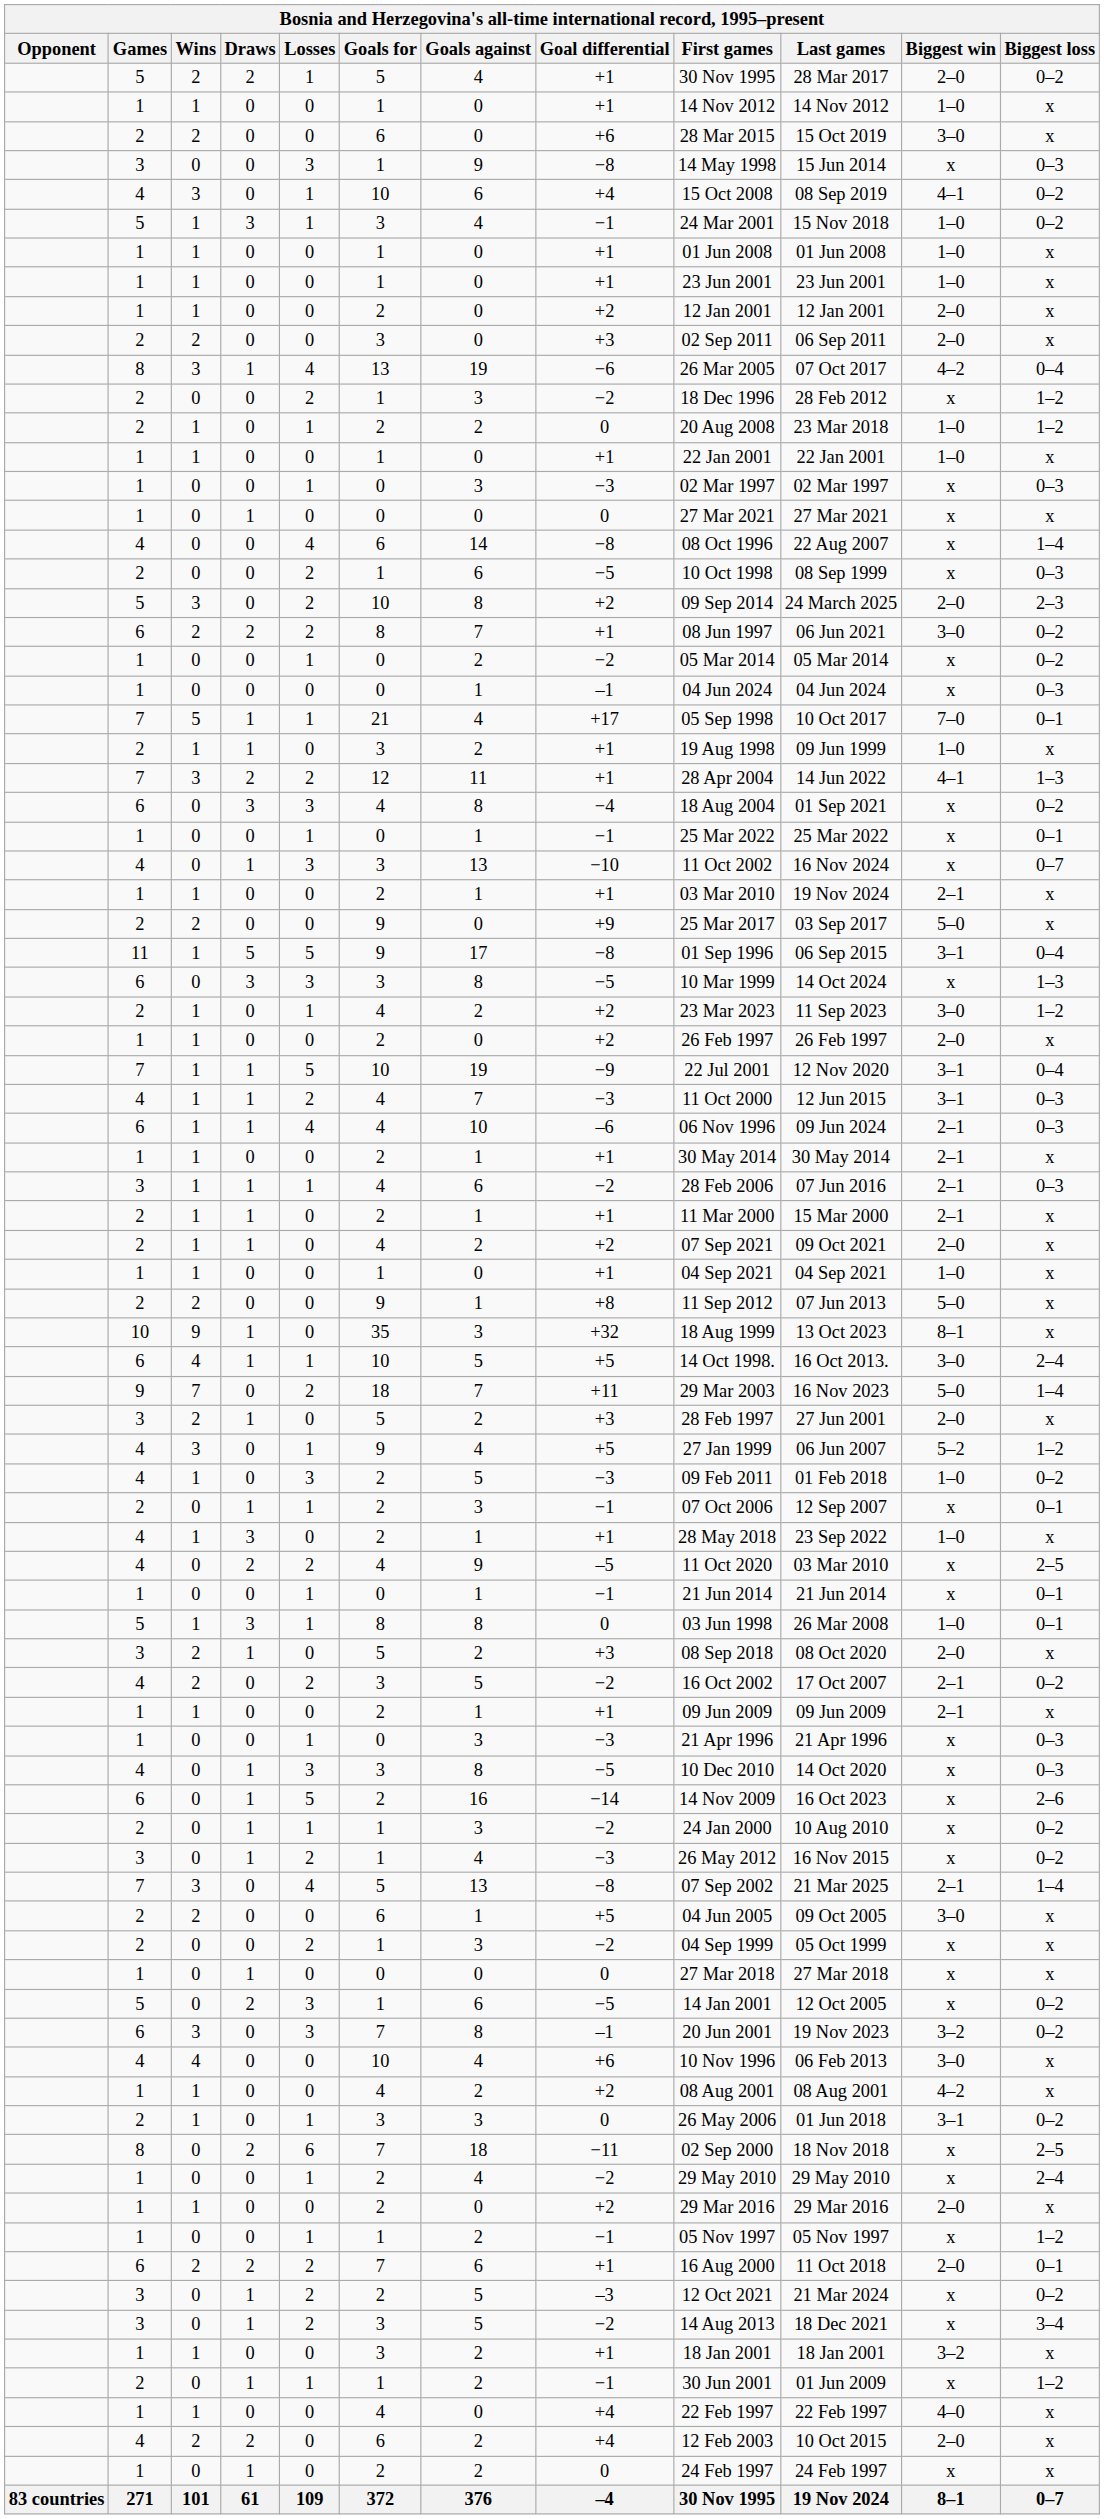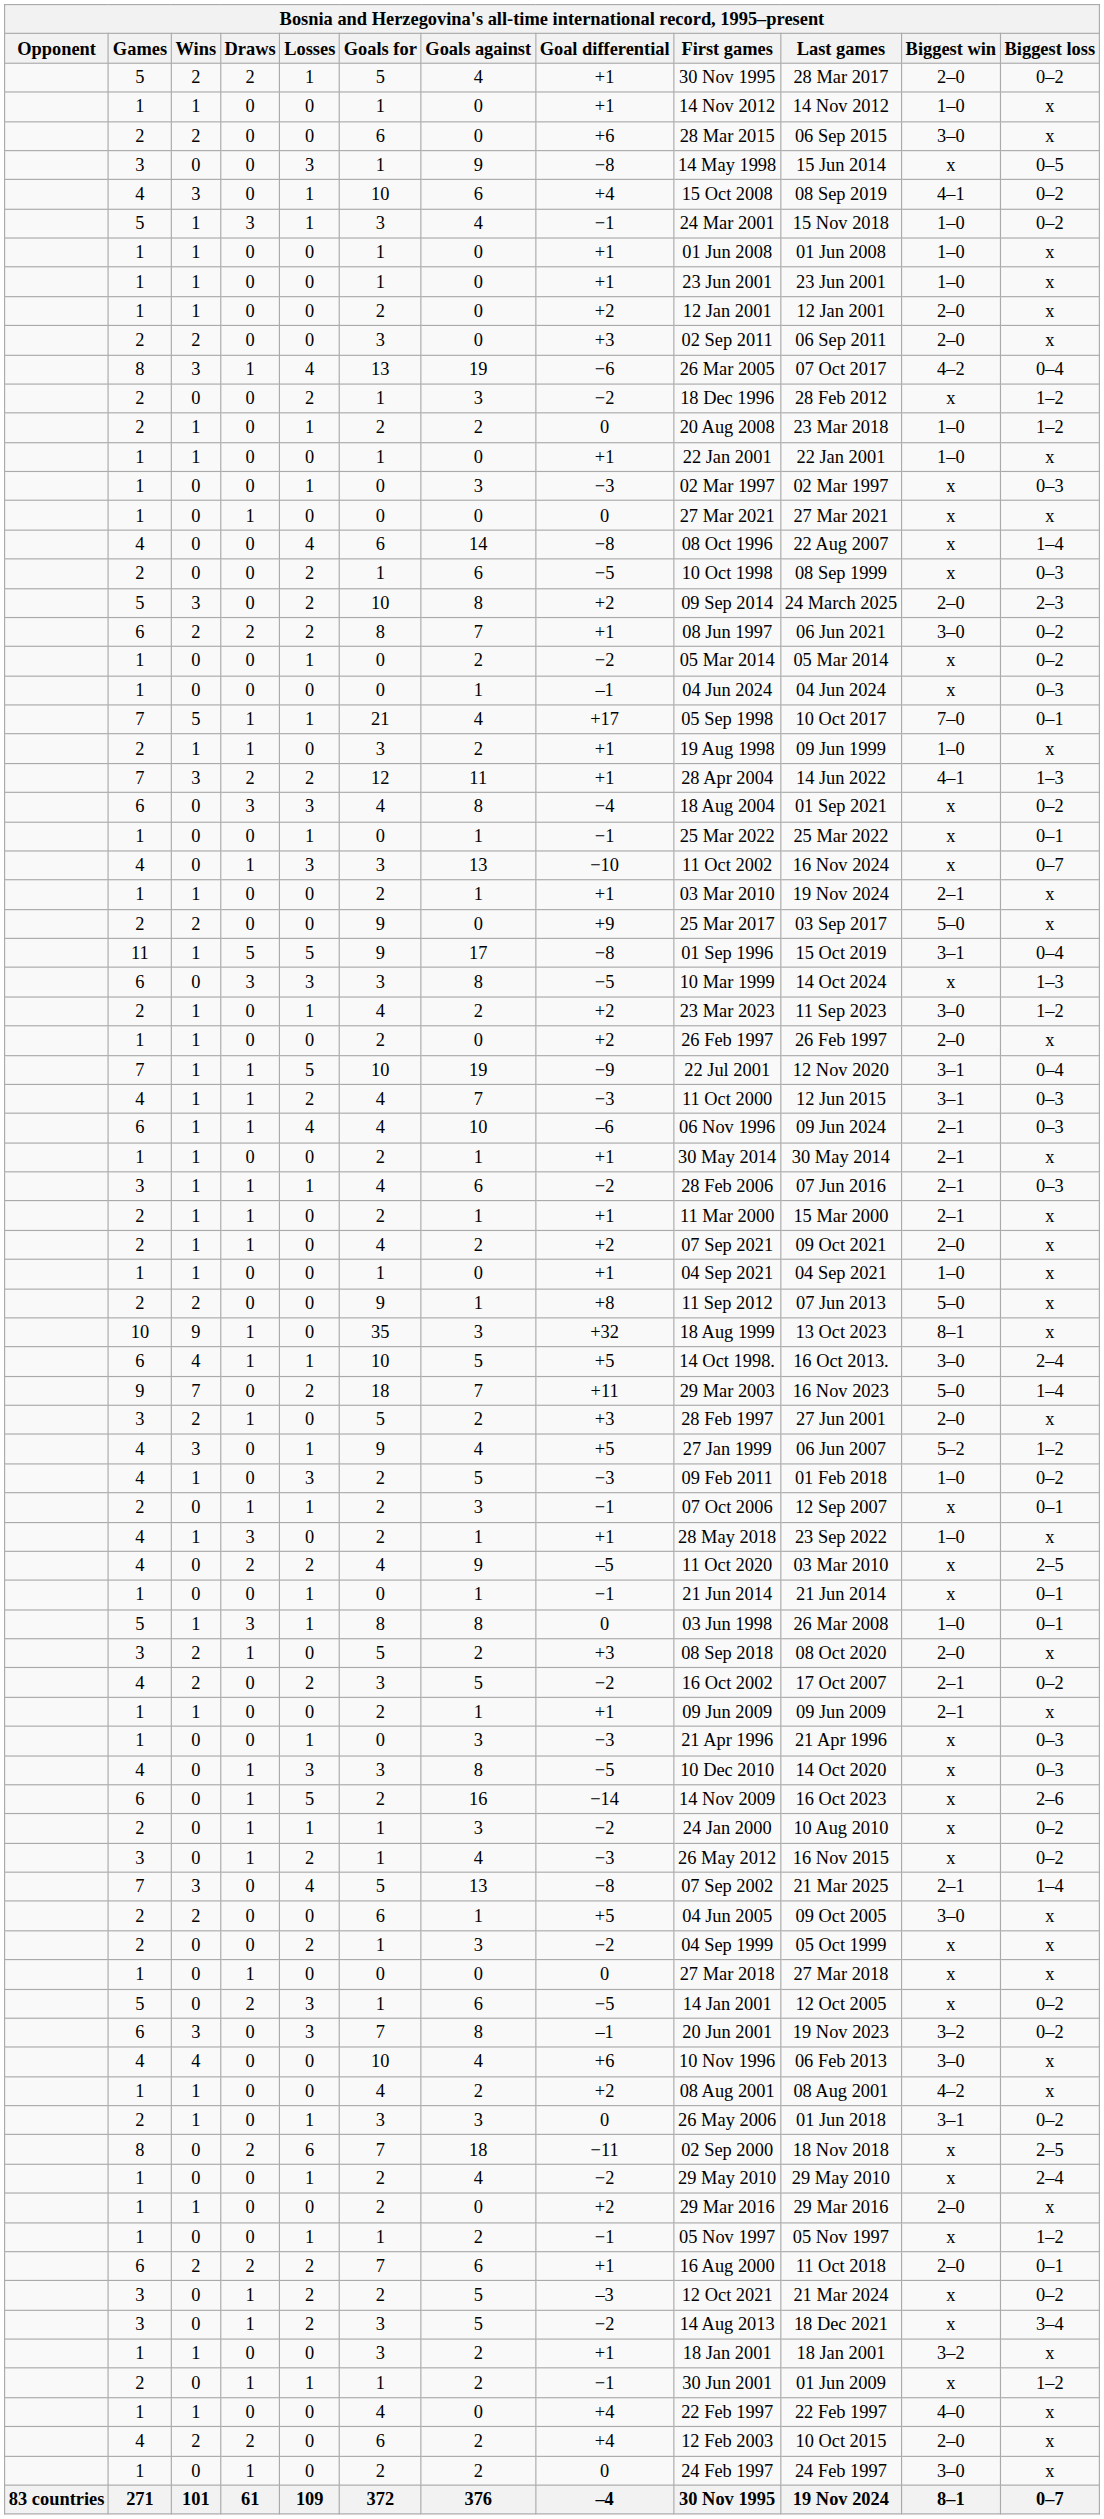(841, 135) 15 Oct 2019 -> (841, 135) 06 Sep 2015
(1050, 164) 0–3 -> (1050, 164) 0–5
(841, 952) 06 Sep 2015 -> (841, 952) 15 Oct 2019
(951, 2470) x -> (951, 2470) 3–0
